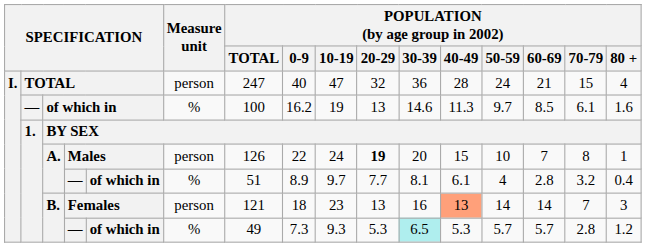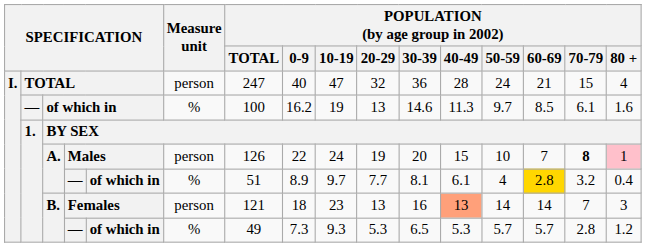(378, 156) bold -> (378, 156) normal
(586, 156) normal -> (586, 156) bold
(624, 156) no background -> (624, 156) pink background
(544, 180) no background -> (544, 180) gold background
(420, 229) paleturquoise background -> (420, 229) no background
